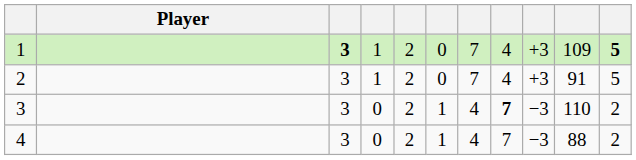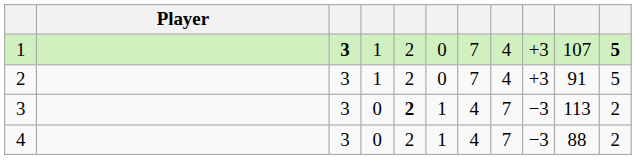(577, 49) 109 -> (577, 49) 107
(410, 109) normal -> (410, 109) bold
(506, 109) bold -> (506, 109) normal
(577, 109) 110 -> (577, 109) 113
